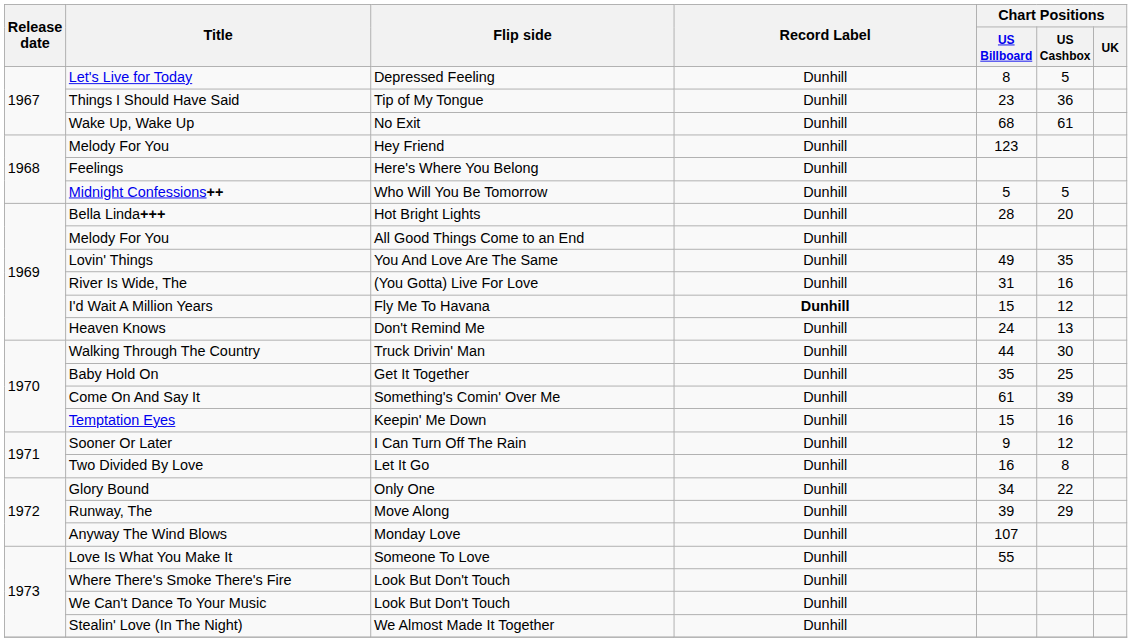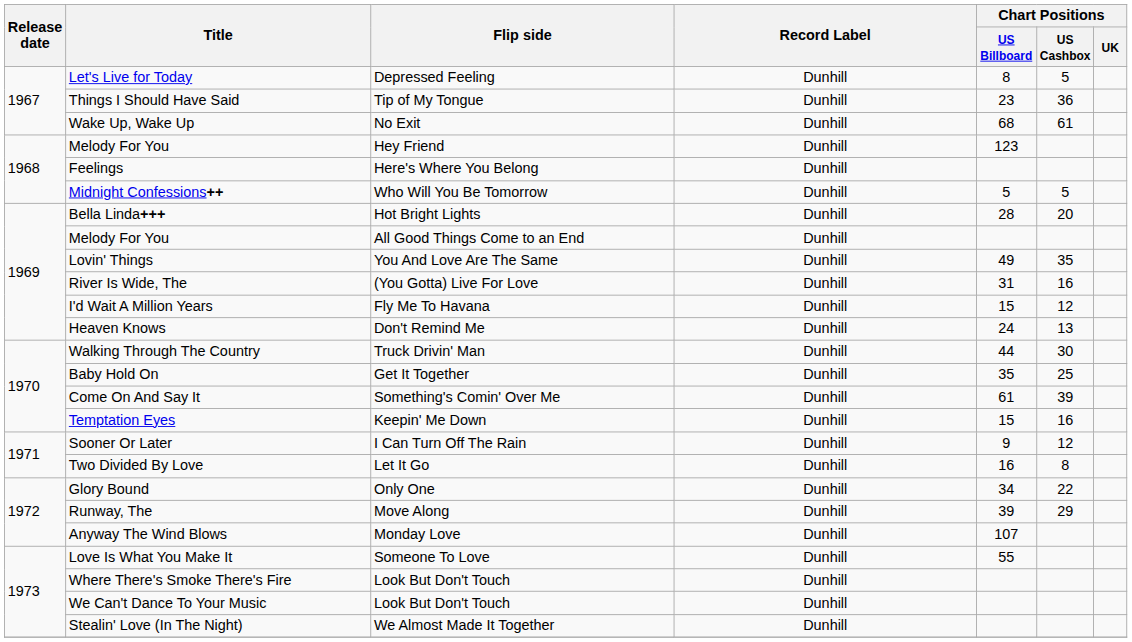(825, 306) bold -> (825, 306) normal
